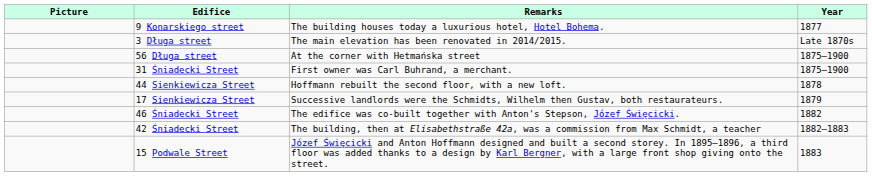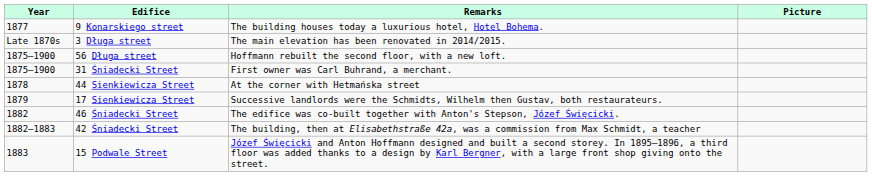columns swapped: (832, 12) <-> (69, 12)
(386, 56) At the corner with Hetmańska street -> (368, 56) Hoffmann rebuilt the second floor, with a new loft.
(429, 85) Hoffmann rebuilt the second floor, with a new loft. -> (325, 85) At the corner with Hetmańska street
